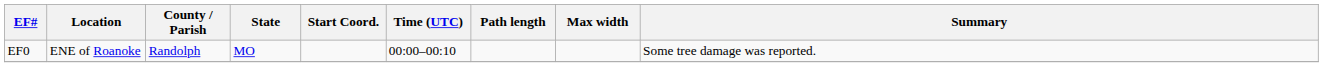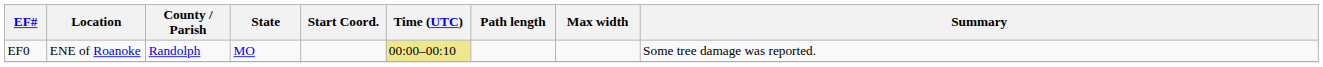(422, 51) no background -> (422, 51) khaki background
